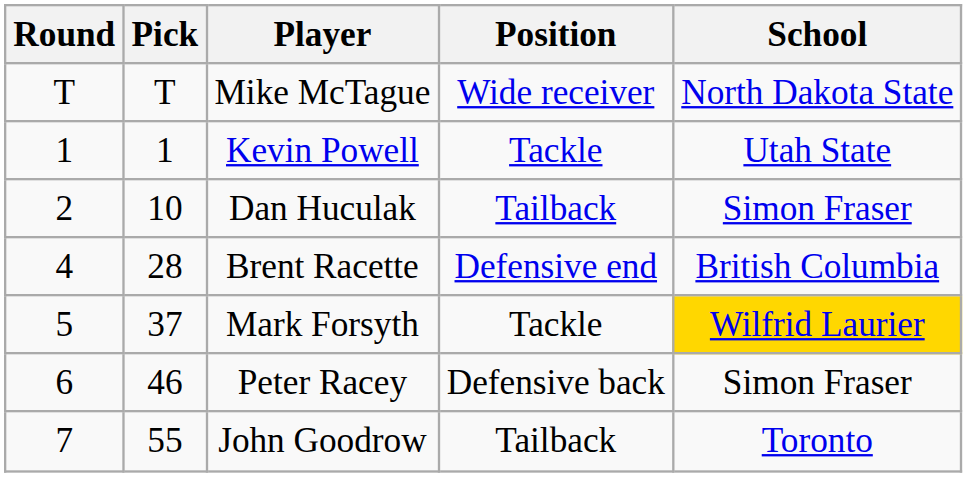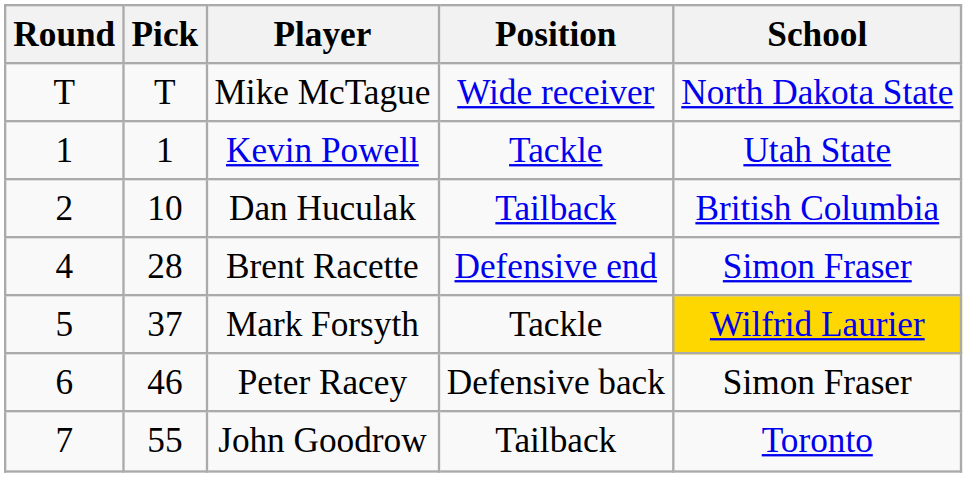(817, 208) Simon Fraser -> (817, 208) British Columbia
(817, 266) British Columbia -> (817, 266) Simon Fraser
